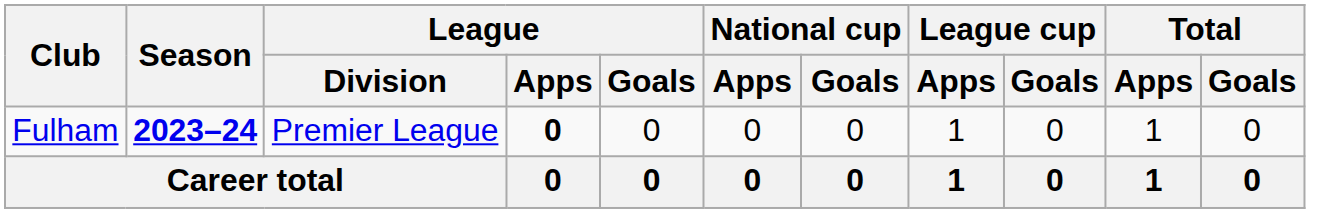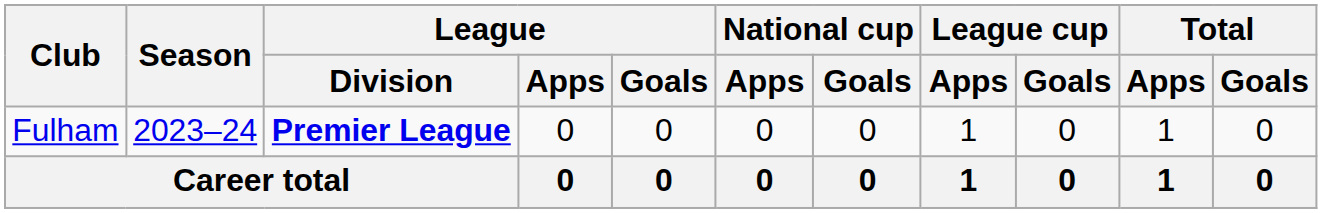(195, 130) bold -> (195, 130) normal
(385, 130) normal -> (391, 130) bold
(553, 130) bold -> (565, 130) normal
